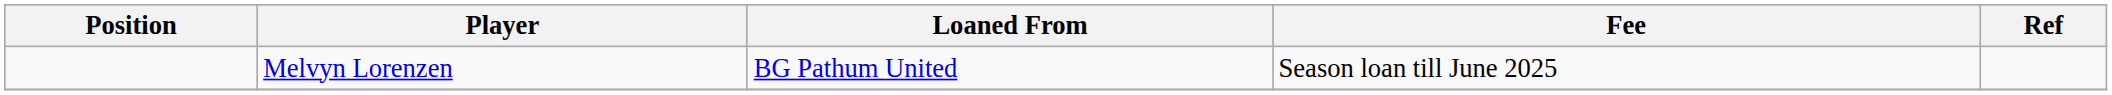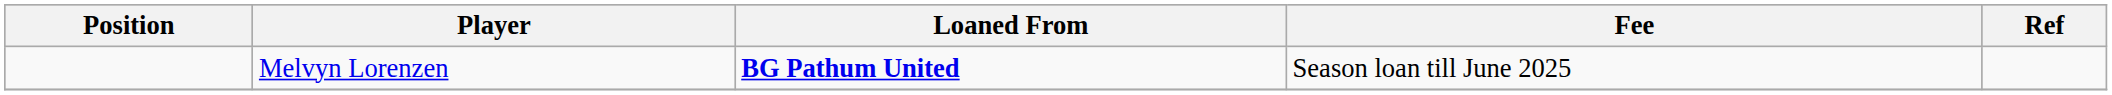(856, 67) normal -> (850, 67) bold
